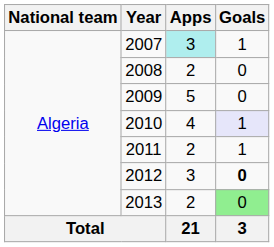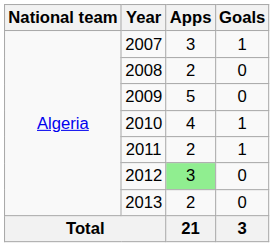(191, 44) paleturquoise background -> (191, 44) no background
(242, 123) lavender background -> (242, 123) no background
(191, 176) no background -> (191, 176) lightgreen background
(242, 176) bold -> (242, 176) normal
(242, 202) lightgreen background -> (242, 202) no background
